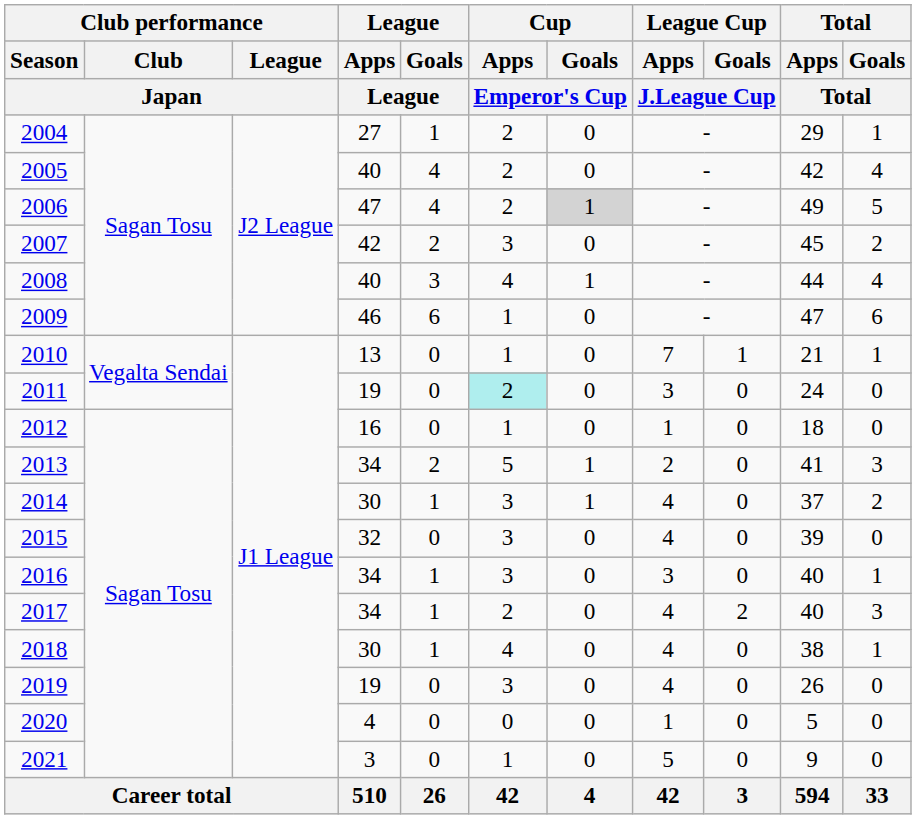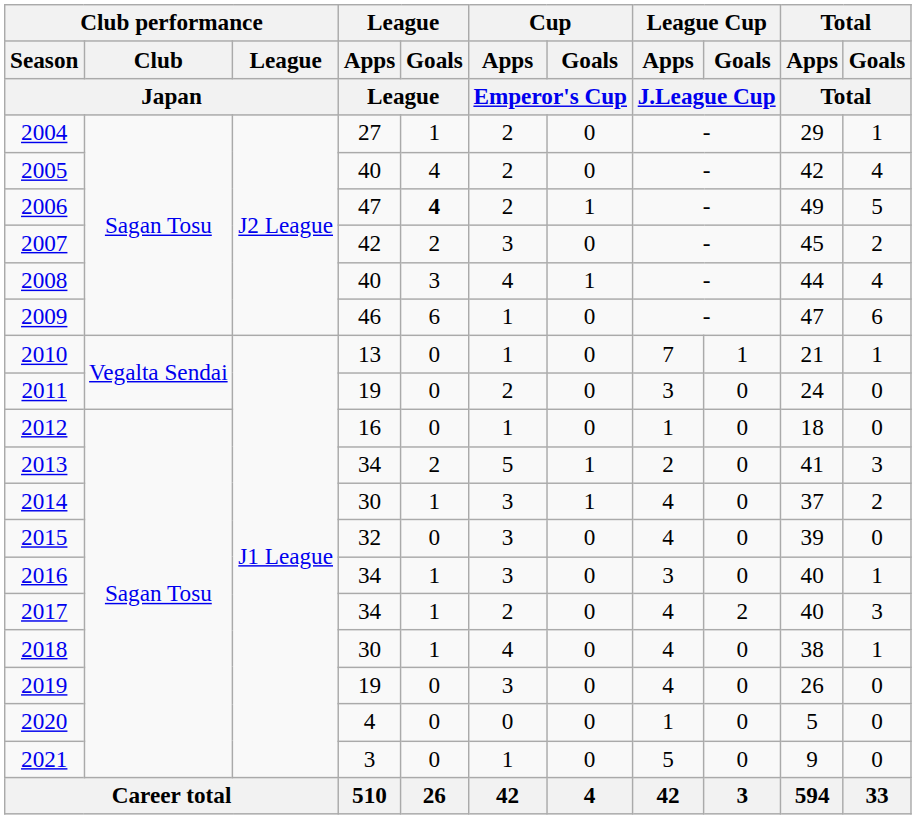(434, 206) normal -> (434, 206) bold
(590, 206) lightgrey background -> (590, 206) no background
(508, 390) paleturquoise background -> (508, 390) no background
